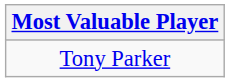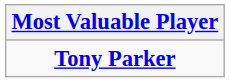(115, 58) normal -> (115, 58) bold
